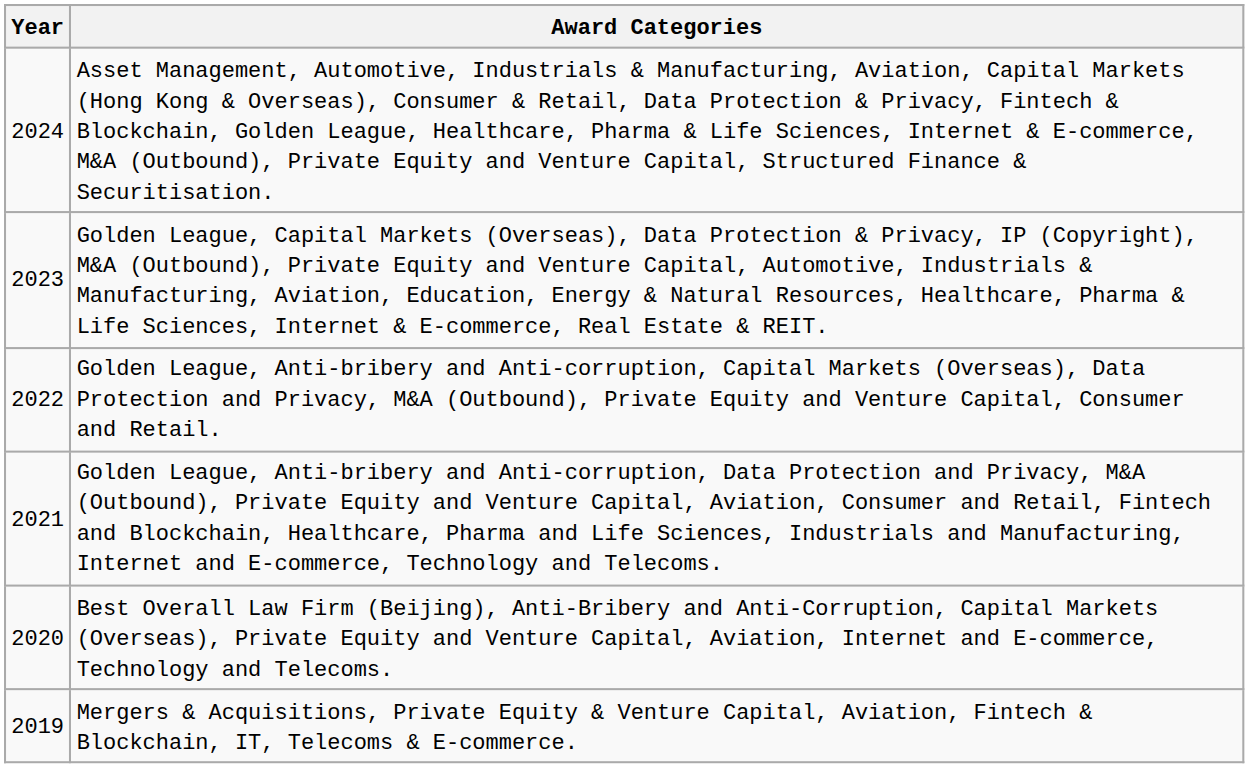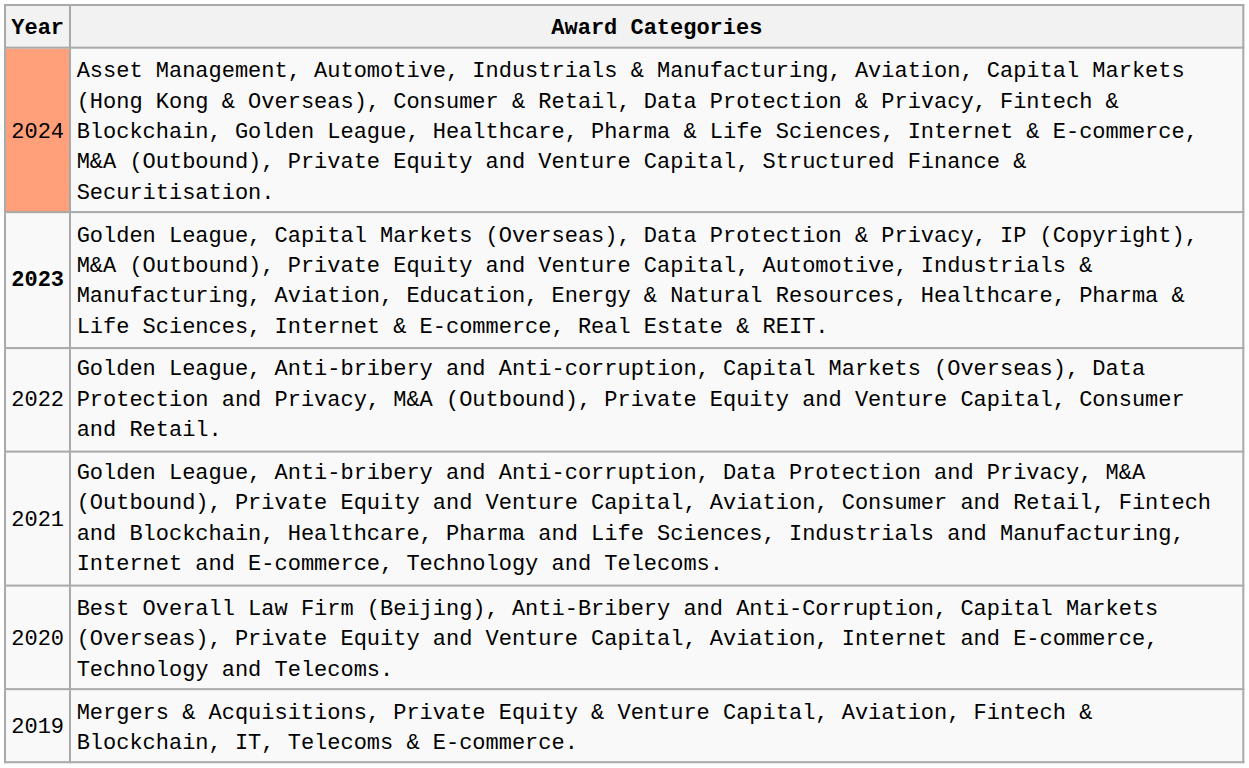(38, 131) no background -> (38, 131) lightsalmon background
(38, 281) normal -> (38, 280) bold
